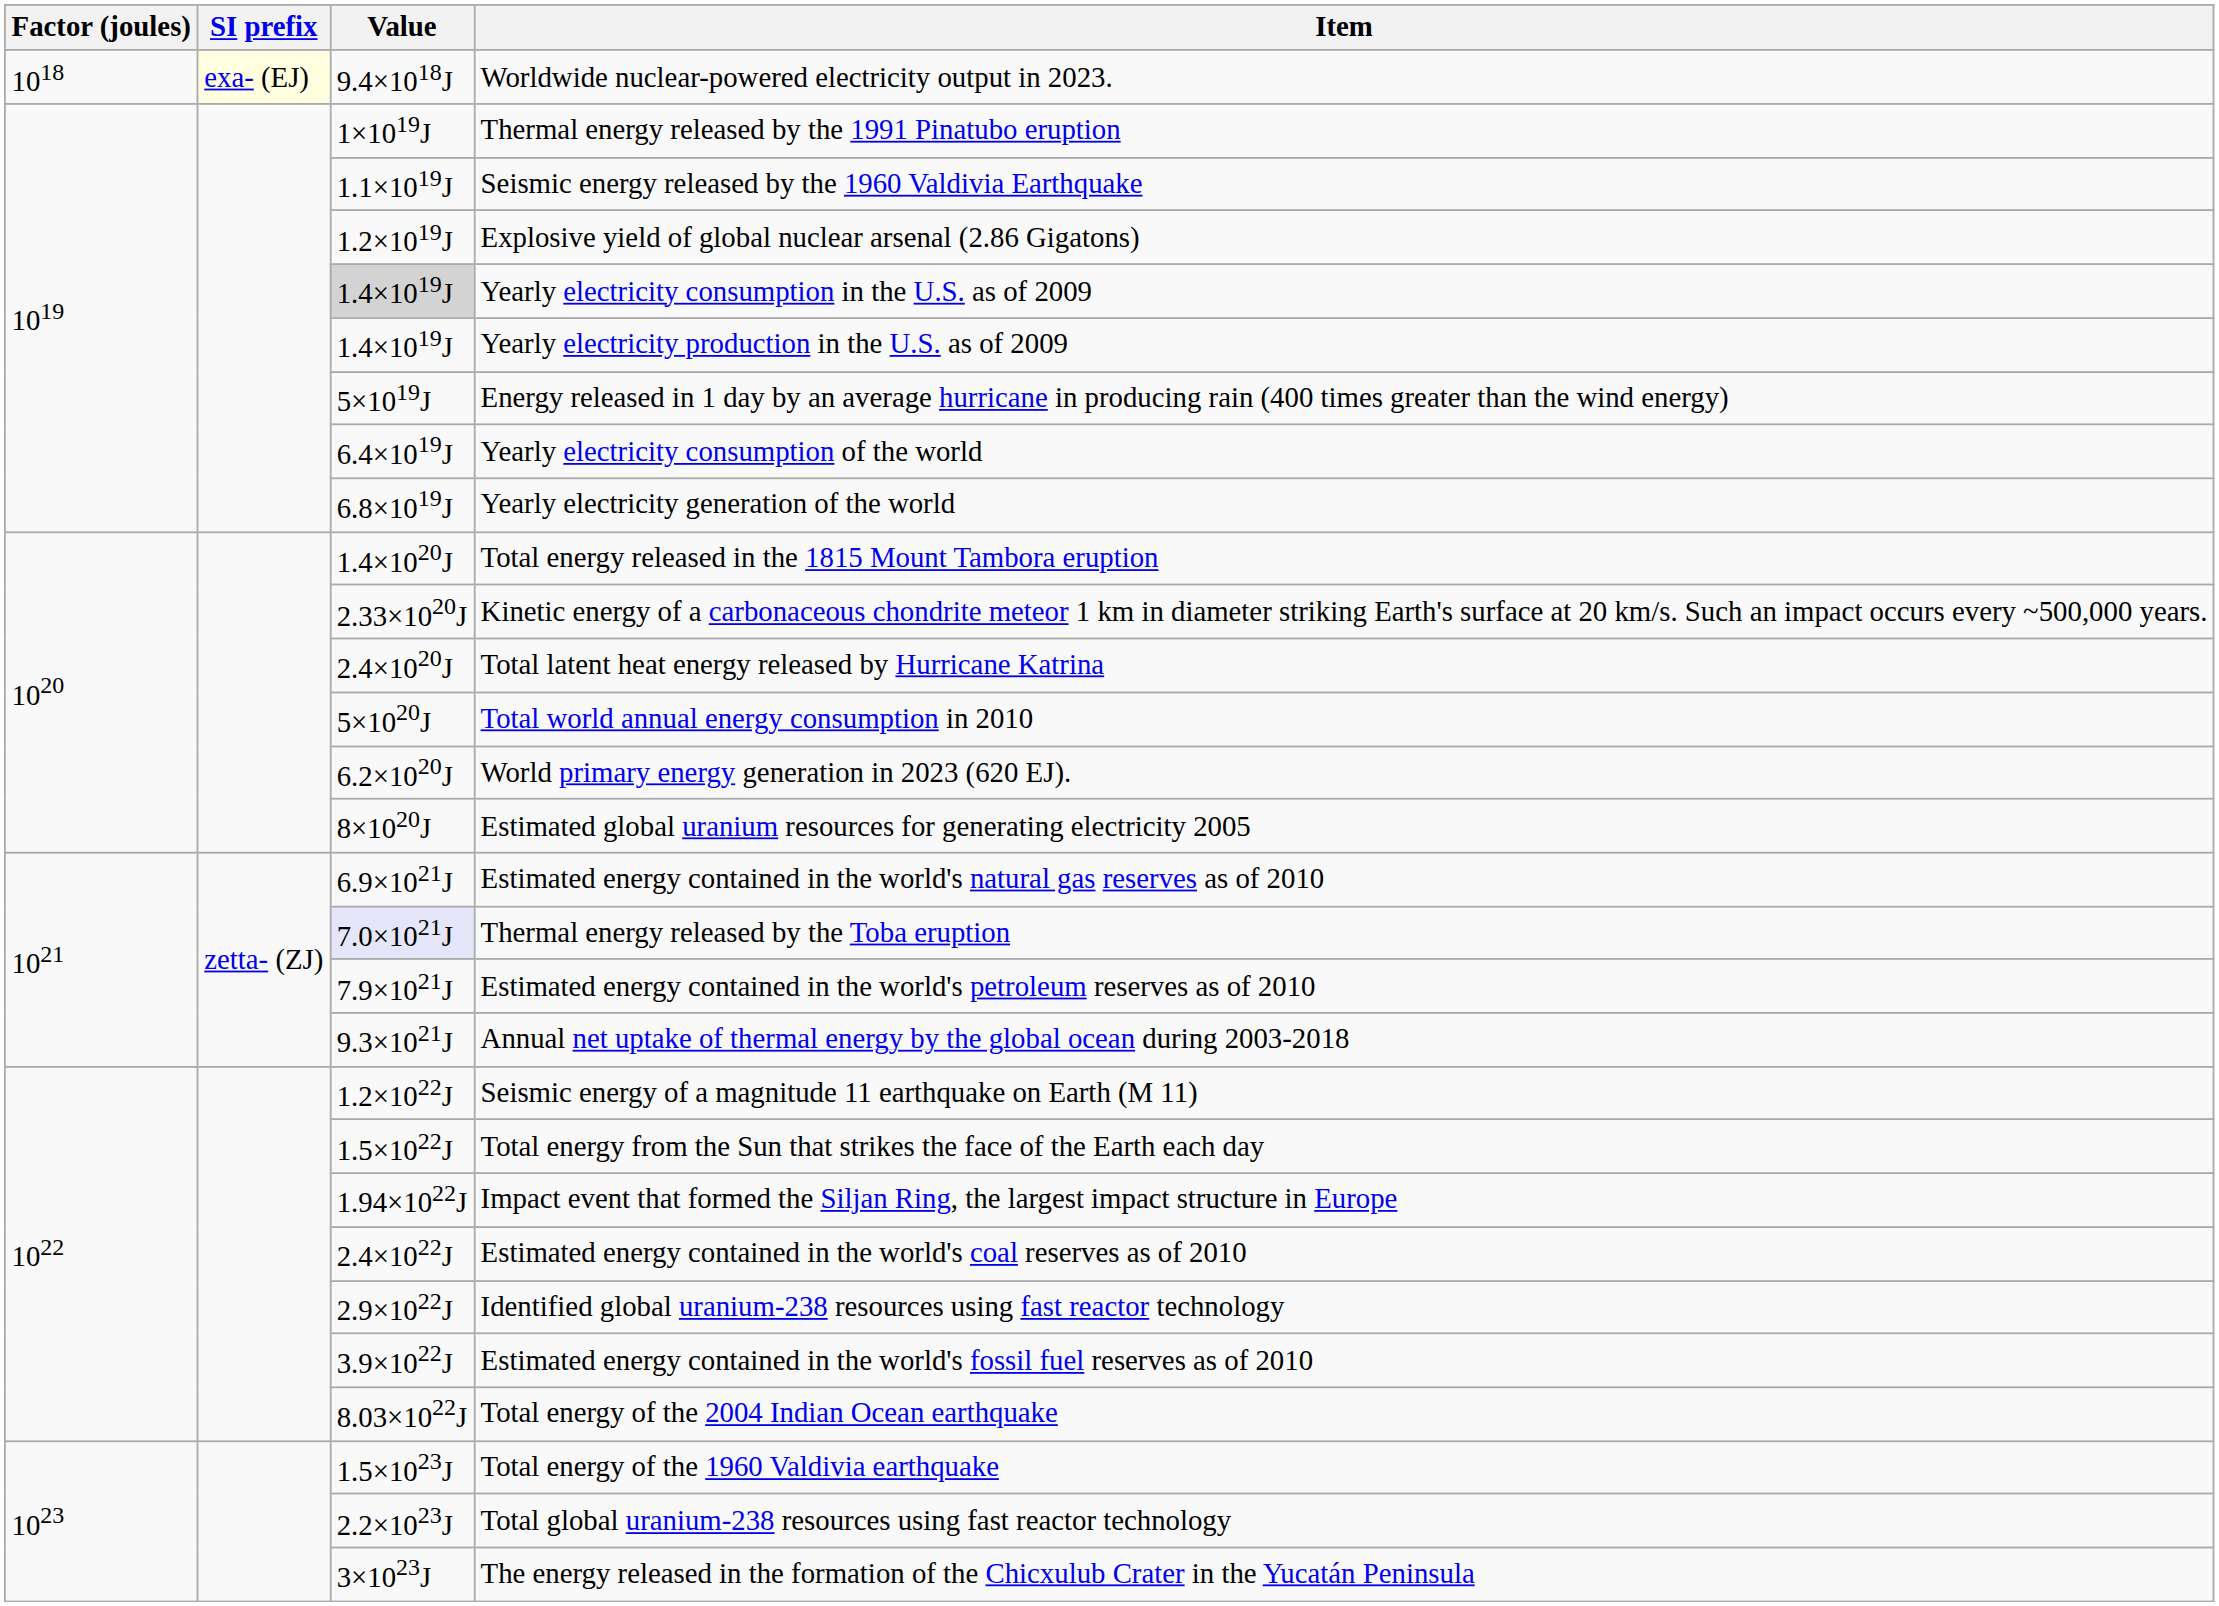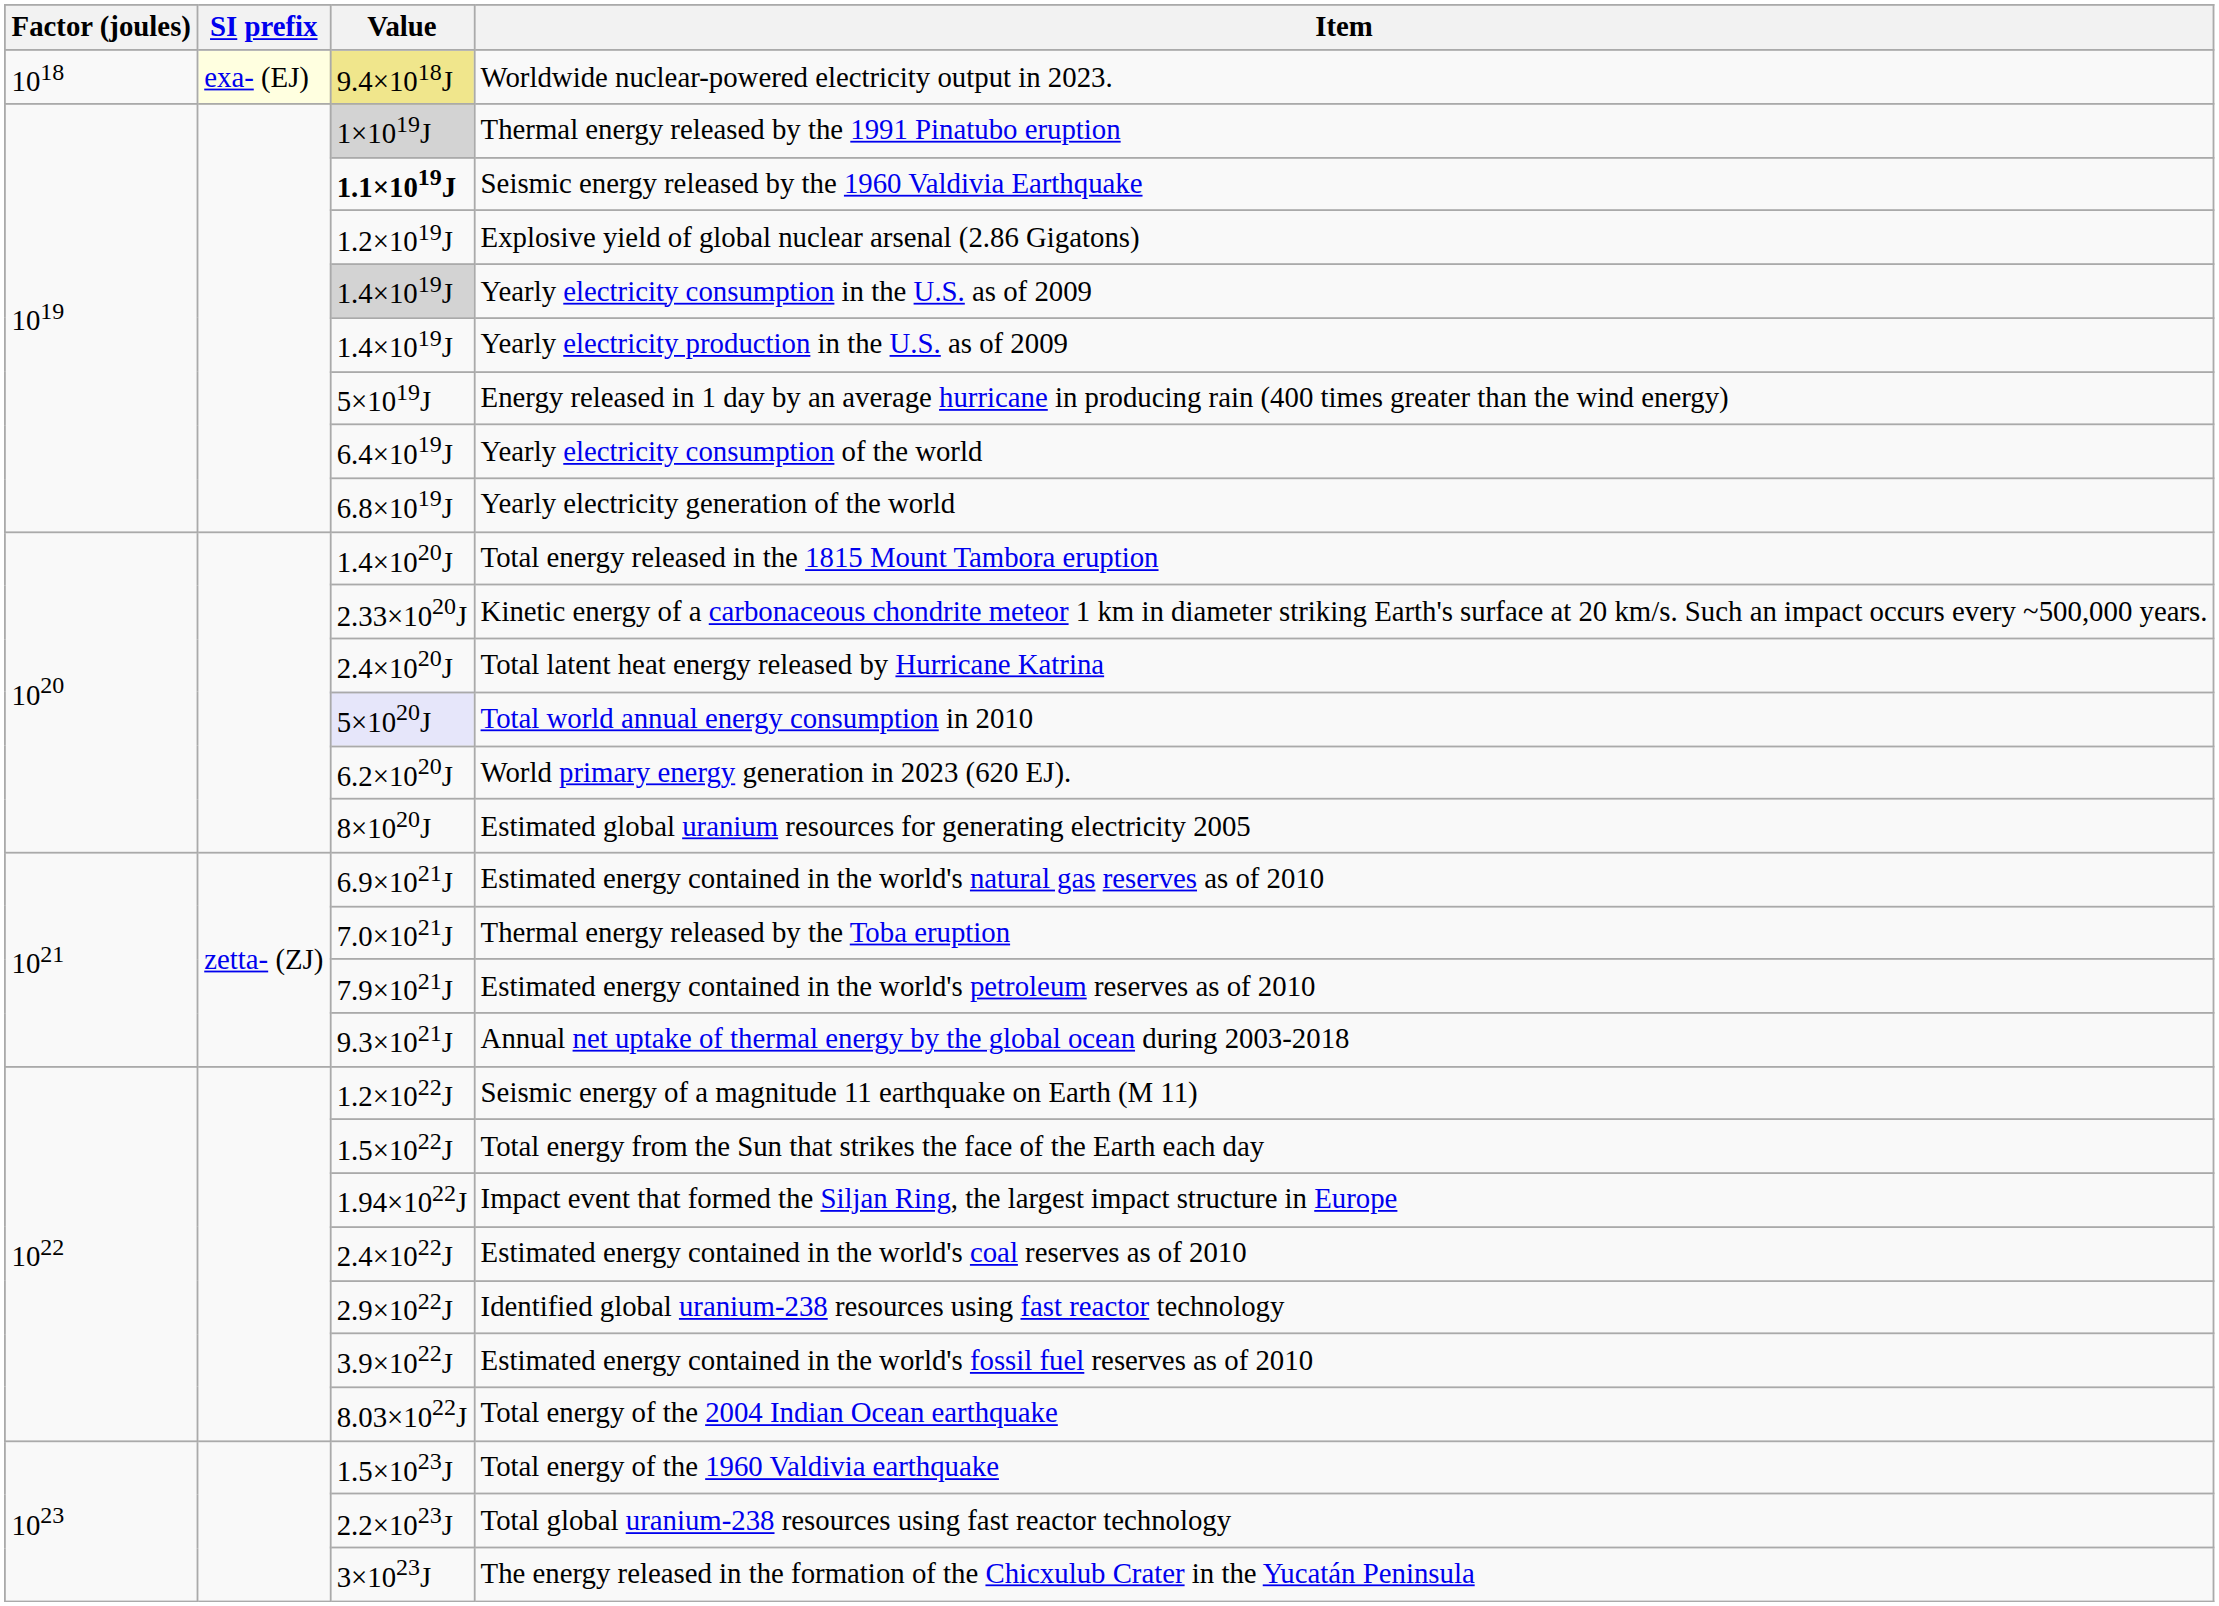(395, 76) no background -> (395, 76) khaki background
(384, 130) no background -> (384, 130) lightgrey background
(395, 183) normal -> (396, 183) bold
(384, 718) no background -> (384, 718) lavender background
(395, 932) lavender background -> (395, 932) no background
